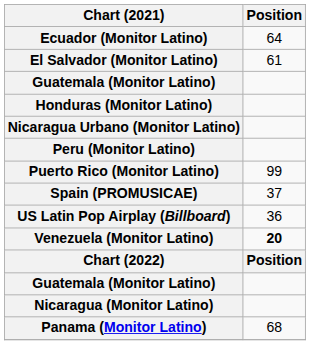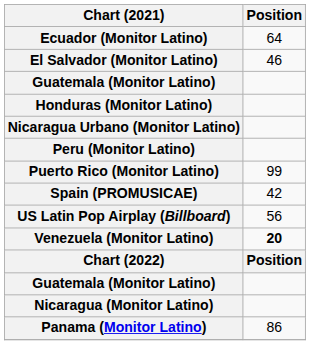(274, 60) 61 -> (274, 60) 46
(274, 194) 37 -> (274, 194) 42
(274, 216) 36 -> (274, 216) 56
(274, 328) 68 -> (274, 328) 86
